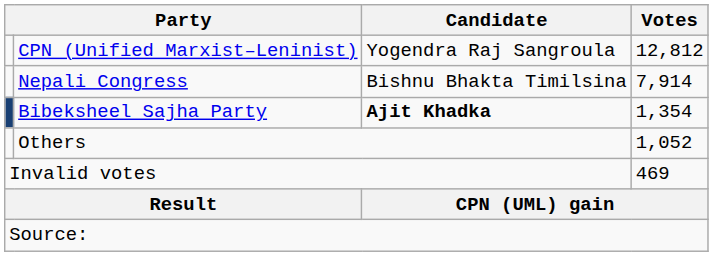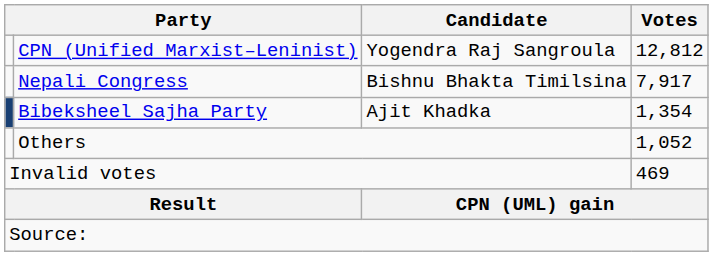(664, 82) 7,914 -> (664, 82) 7,917
(429, 112) bold -> (429, 112) normal
